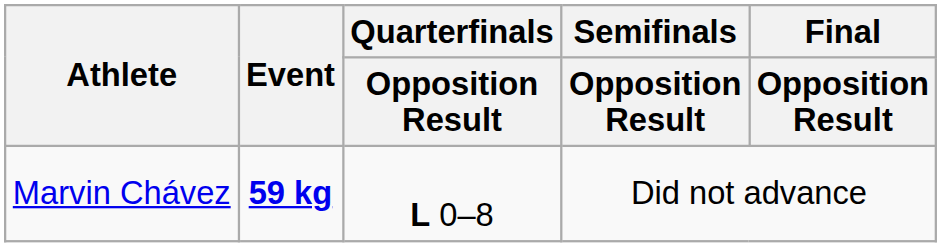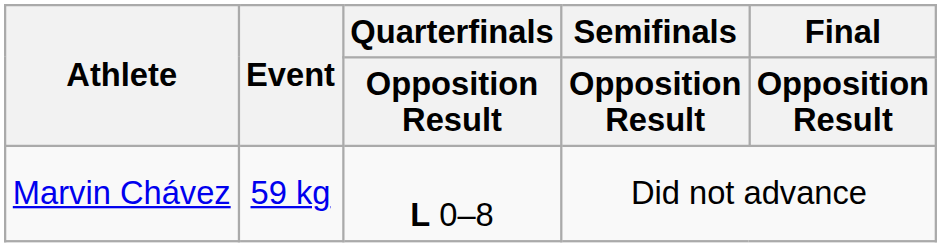(290, 193) bold -> (290, 193) normal
